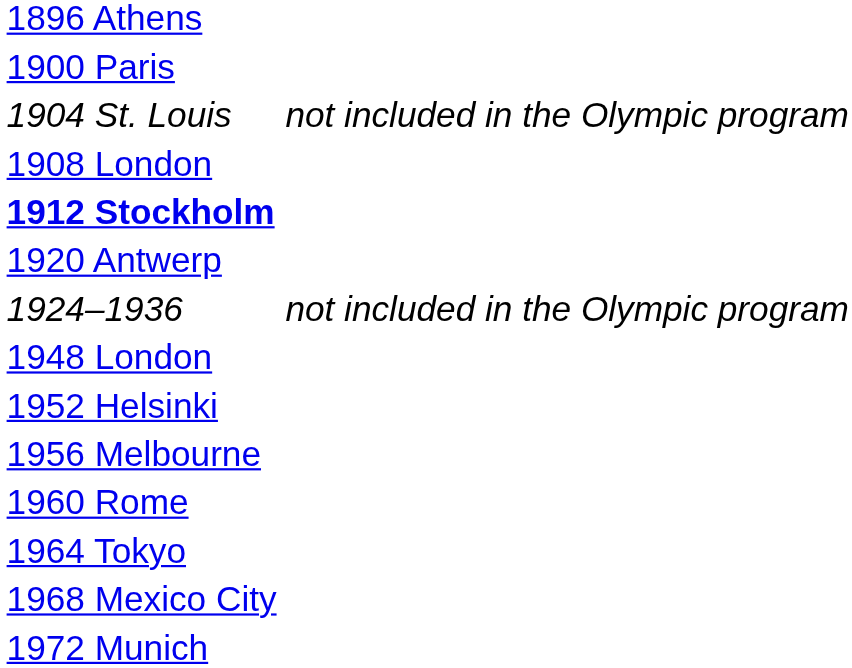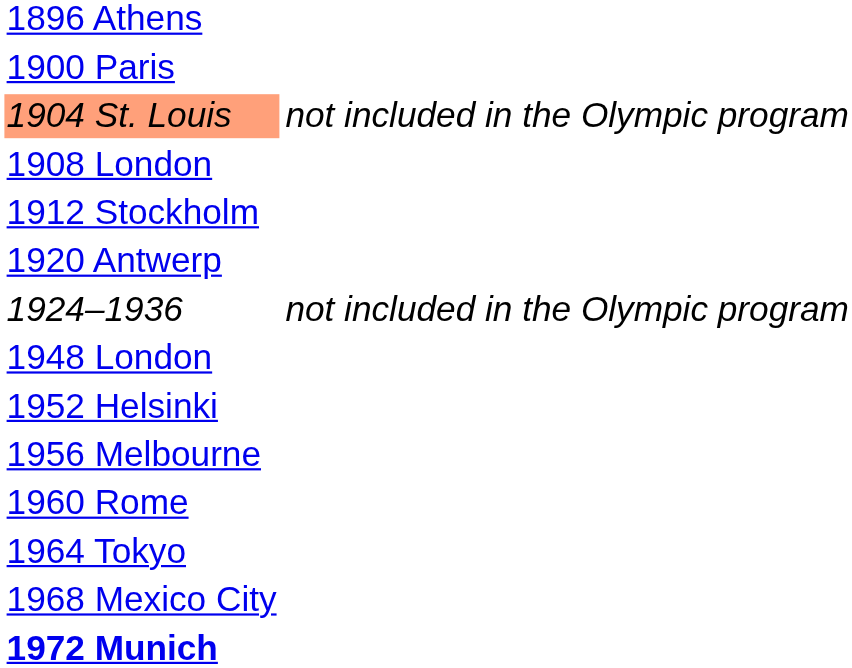(119, 115) no background -> (119, 115) lightsalmon background
(141, 212) bold -> (133, 212) normal
(107, 648) normal -> (112, 648) bold
